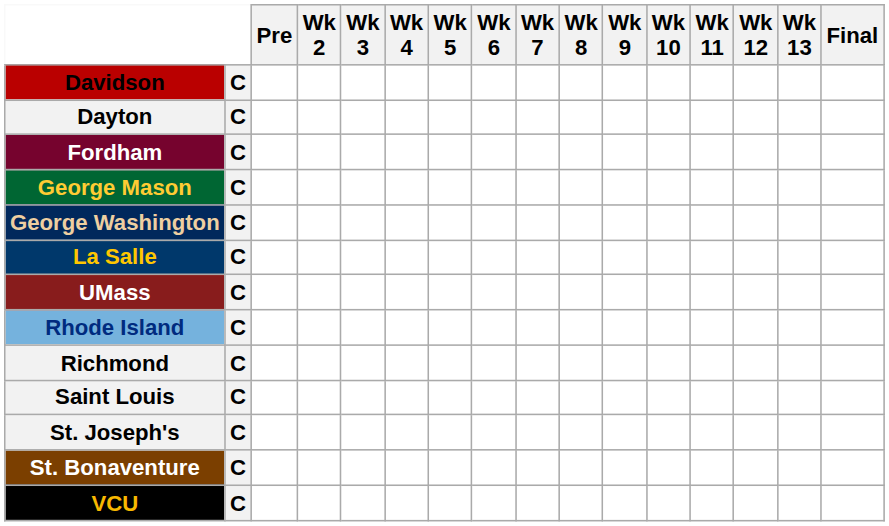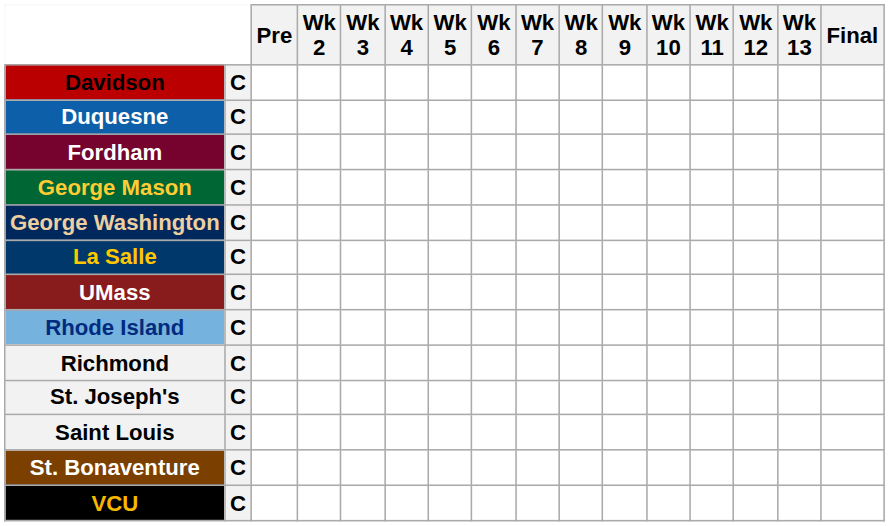- row: (115, 117)
+ row: (115, 117)
rows swapped: (115, 398) <-> (115, 433)
